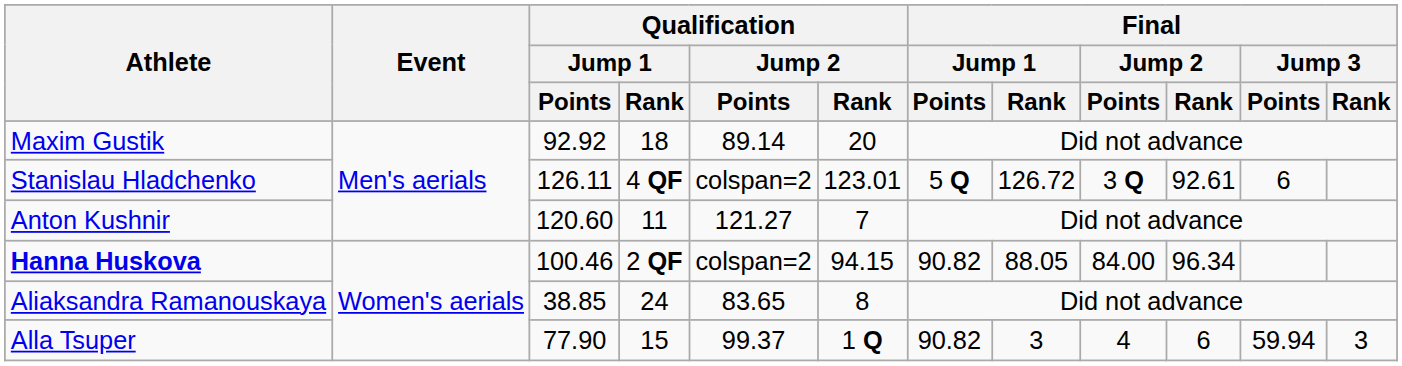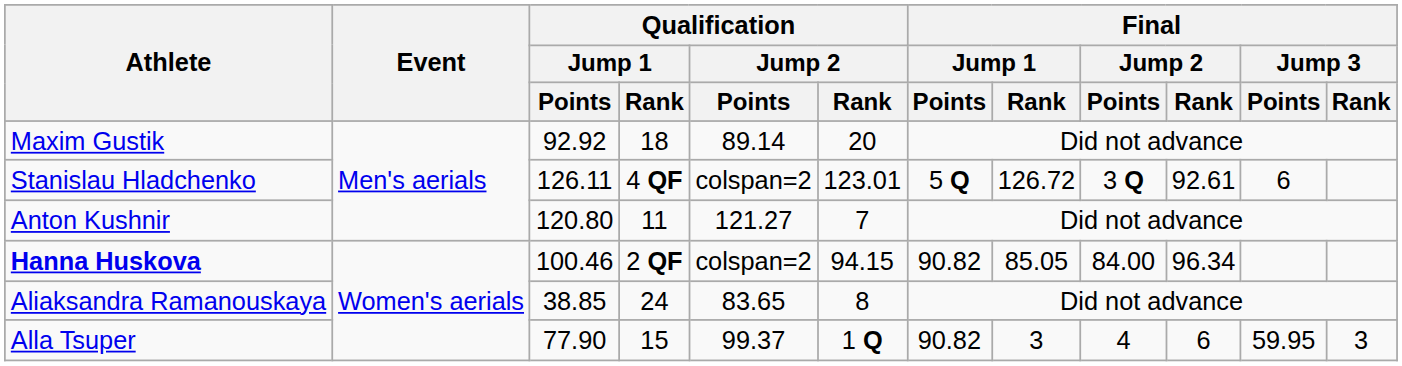(575, 221) 120.60 -> (575, 221) 120.80
(1036, 261) 88.05 -> (1036, 261) 85.05
(1284, 341) 59.94 -> (1284, 341) 59.95
